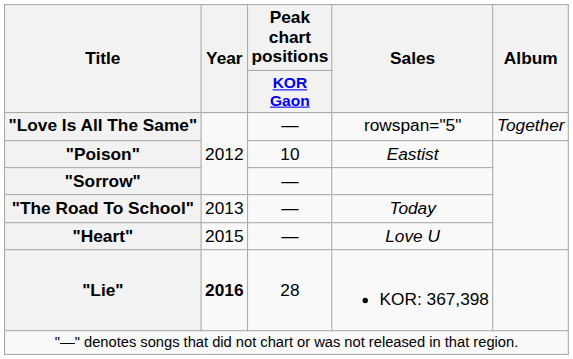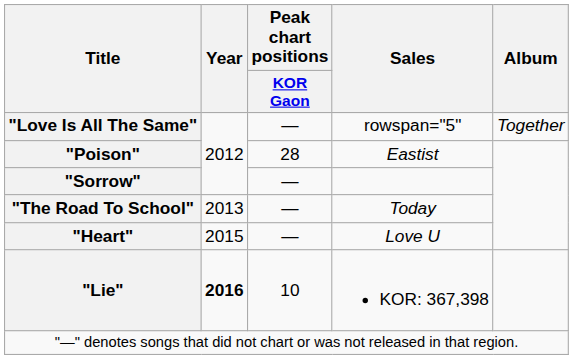(290, 153) 10 -> (290, 153) 28
(290, 290) 28 -> (290, 290) 10
